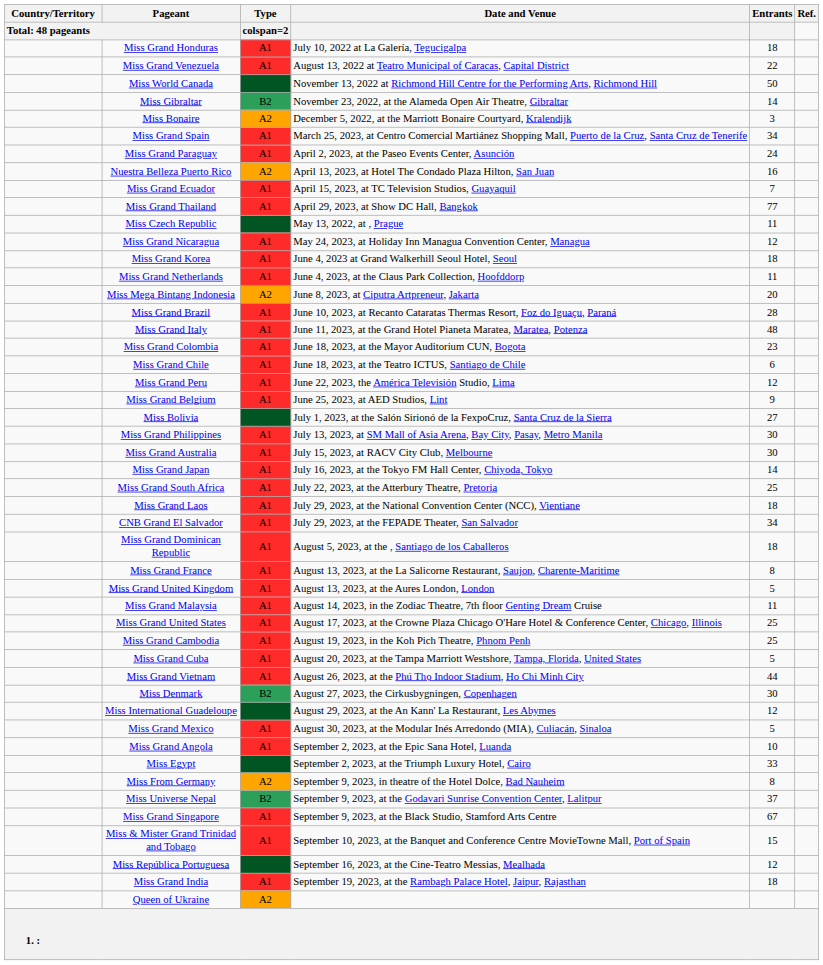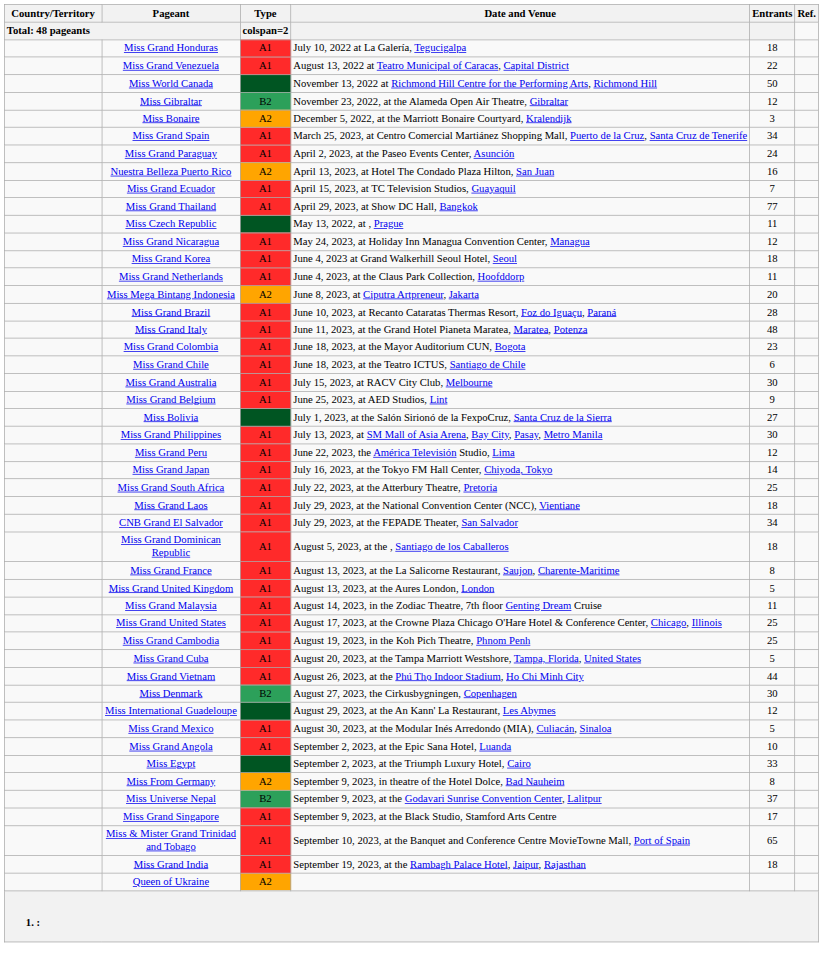(772, 101) 14 -> (772, 101) 12
rows swapped: (171, 382) <-> (171, 453)
(772, 817) 67 -> (772, 817) 17
(772, 840) 15 -> (772, 840) 65
- row: (171, 864)
